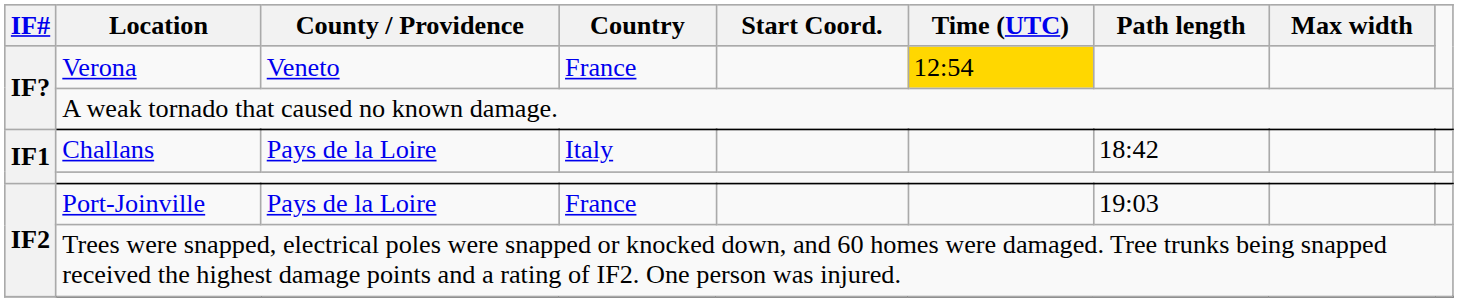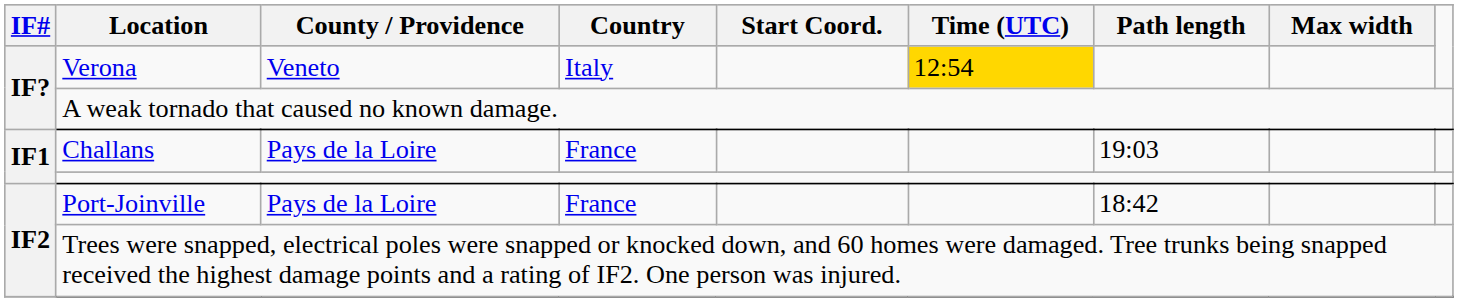(601, 66) France -> (589, 66) Italy
(589, 150) Italy -> (601, 150) France
(1129, 150) 18:42 -> (1129, 150) 19:03
(1129, 203) 19:03 -> (1129, 203) 18:42
